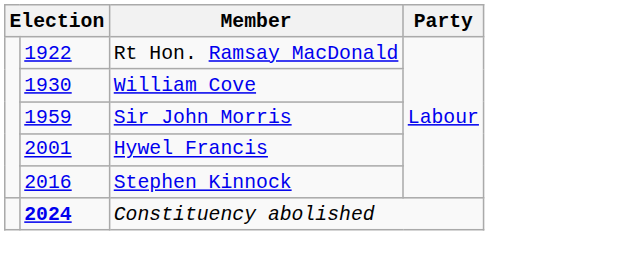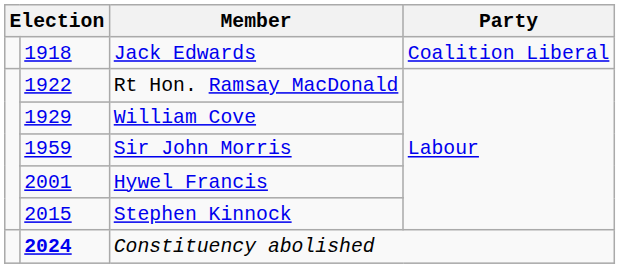+ row: (185, 53)
(48, 85) 1930 -> (48, 117) 1929
(48, 182) 2016 -> (48, 214) 2015
